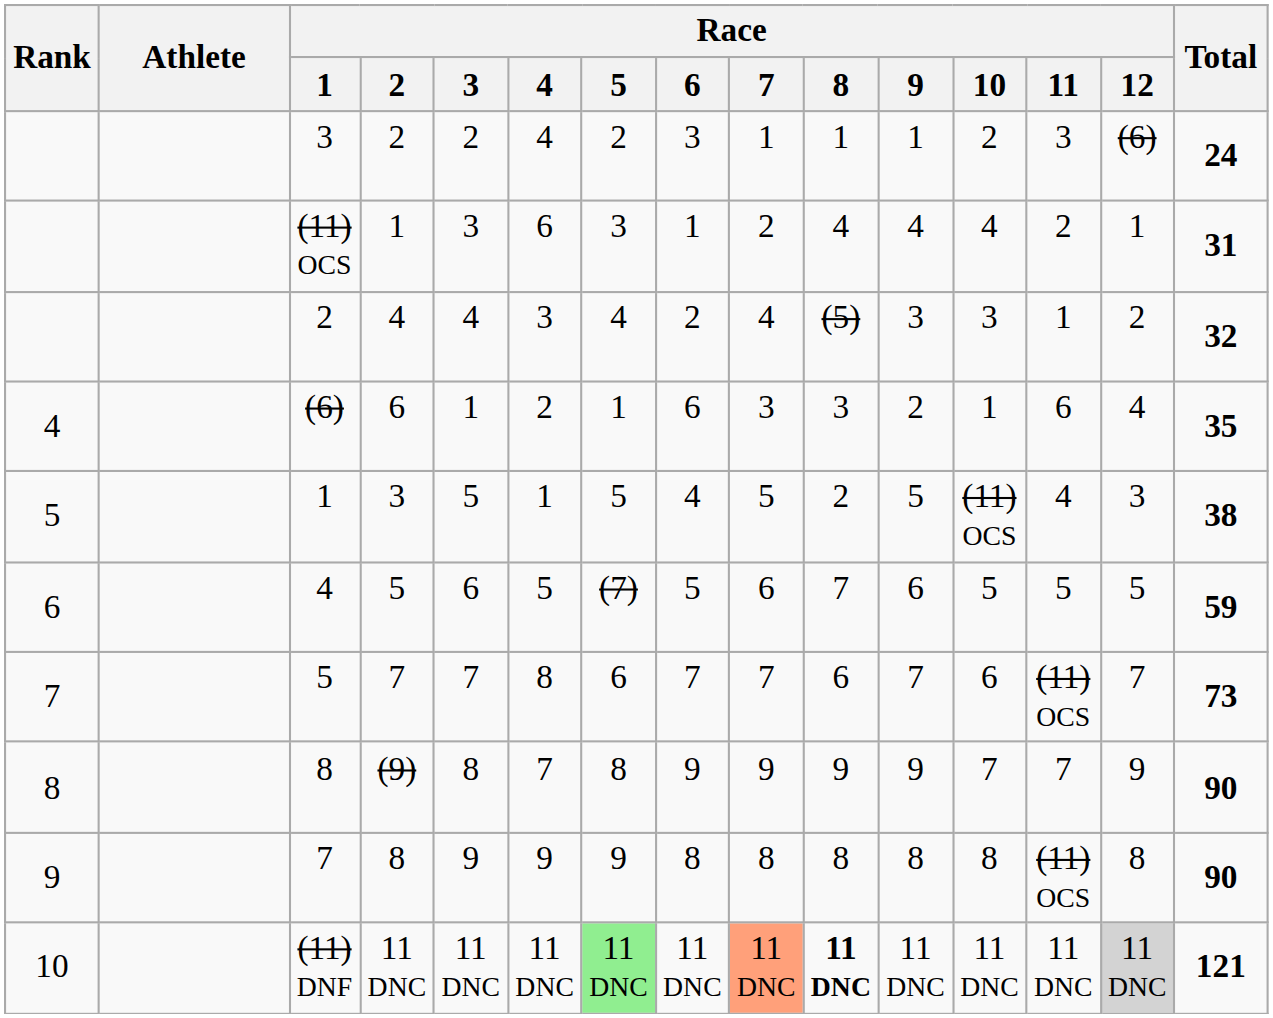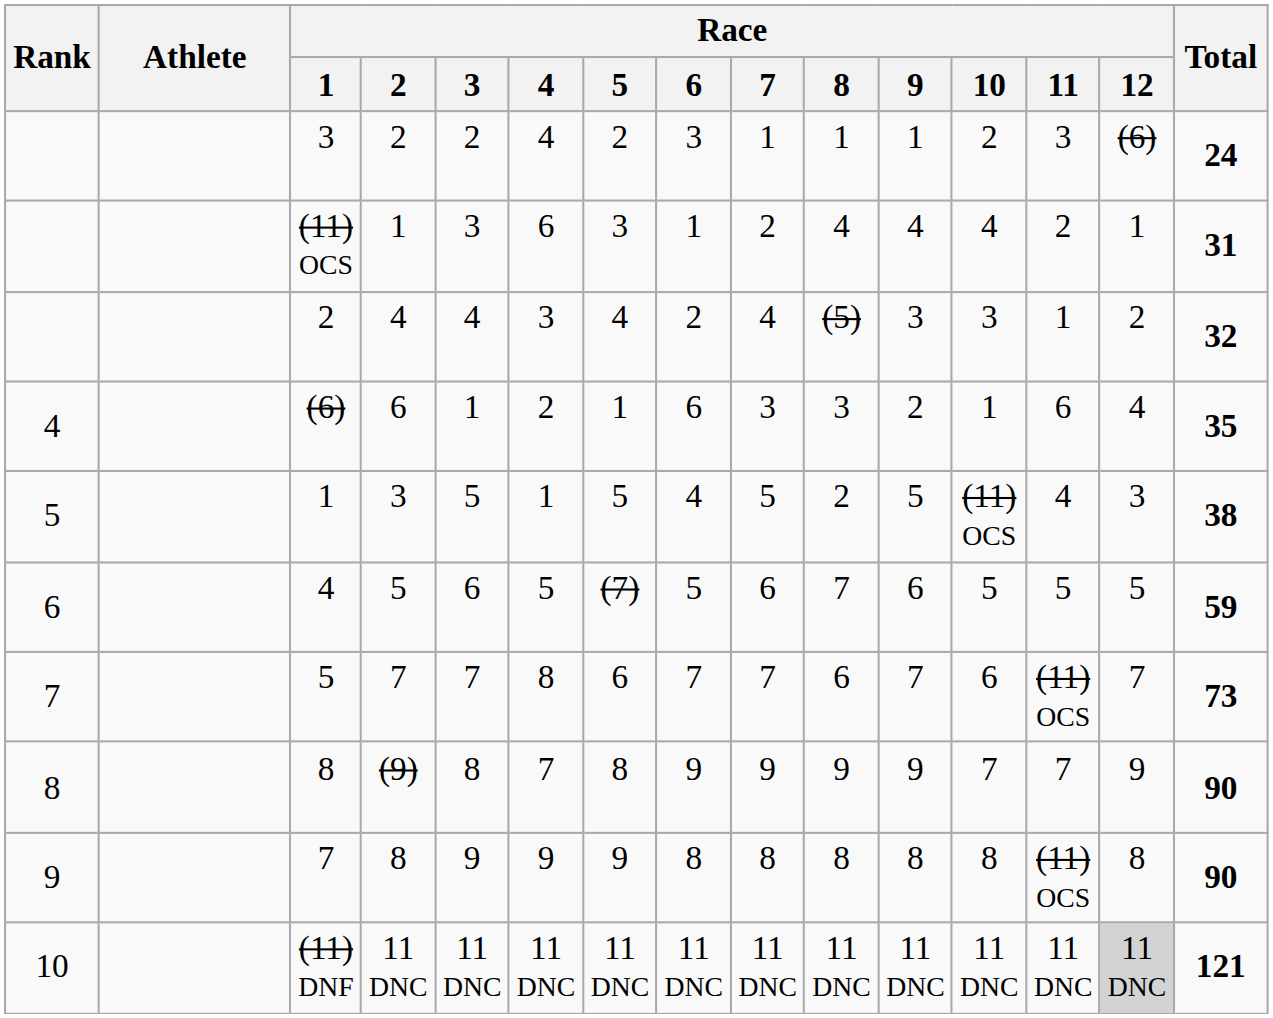(618, 967) lightgreen background -> (620, 967) no background
(766, 967) lightsalmon background -> (768, 967) no background
(841, 967) bold -> (842, 967) normal
